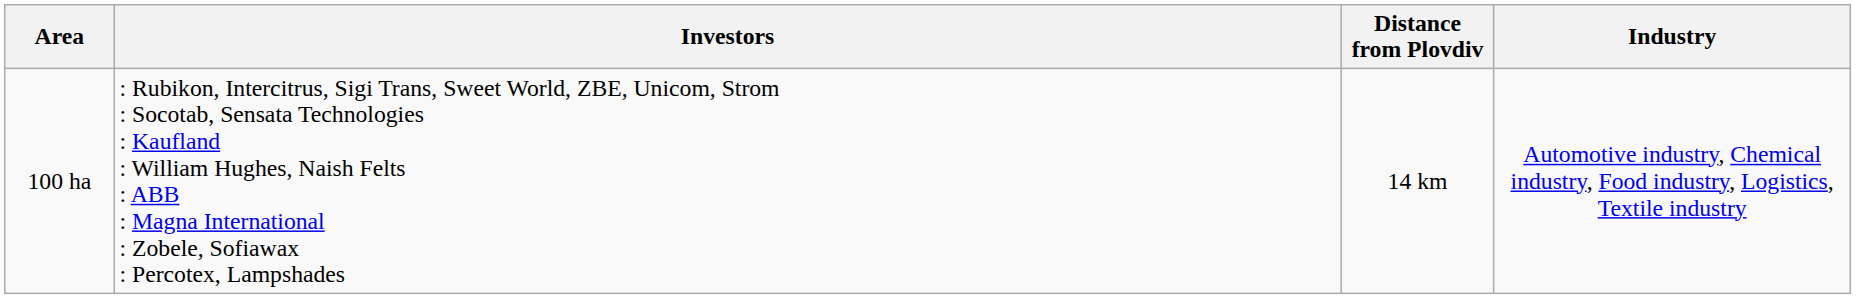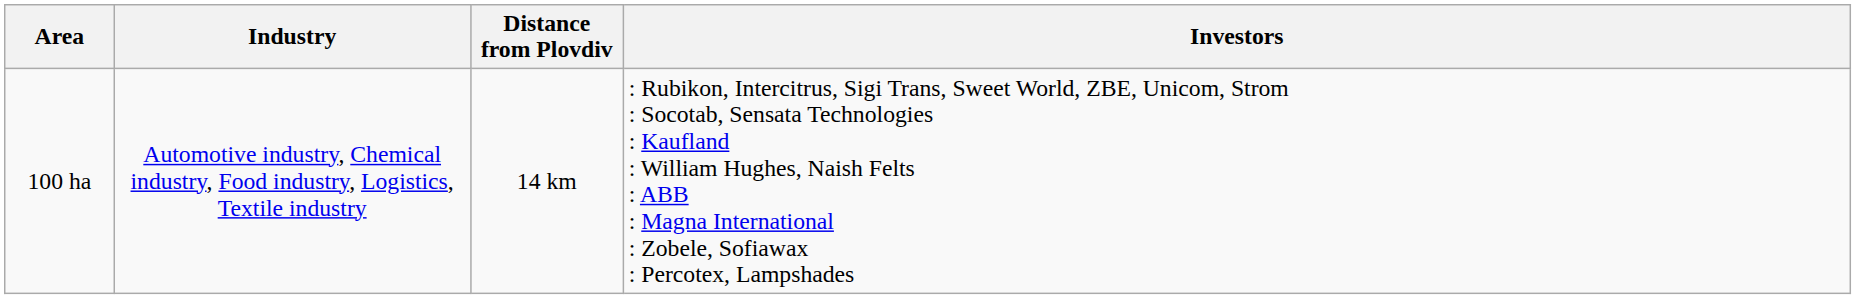columns swapped: (1672, 36) <-> (728, 36)
